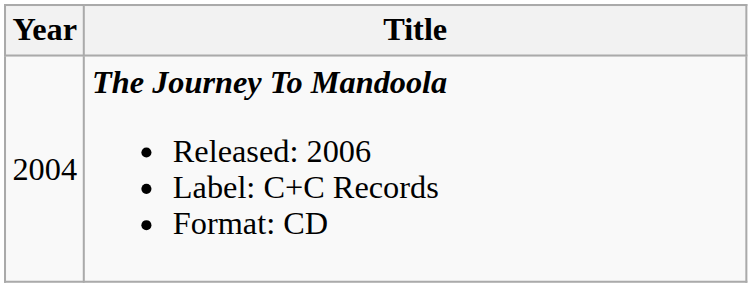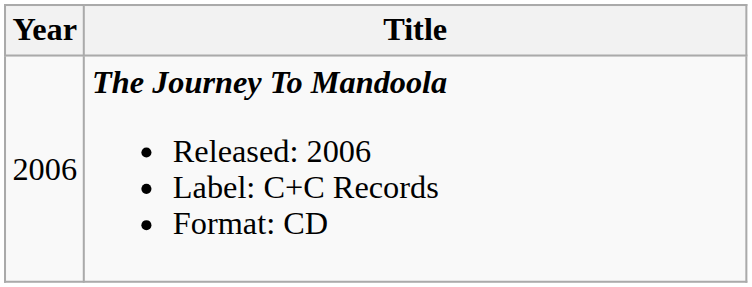(45, 168) 2004 -> (45, 168) 2006
